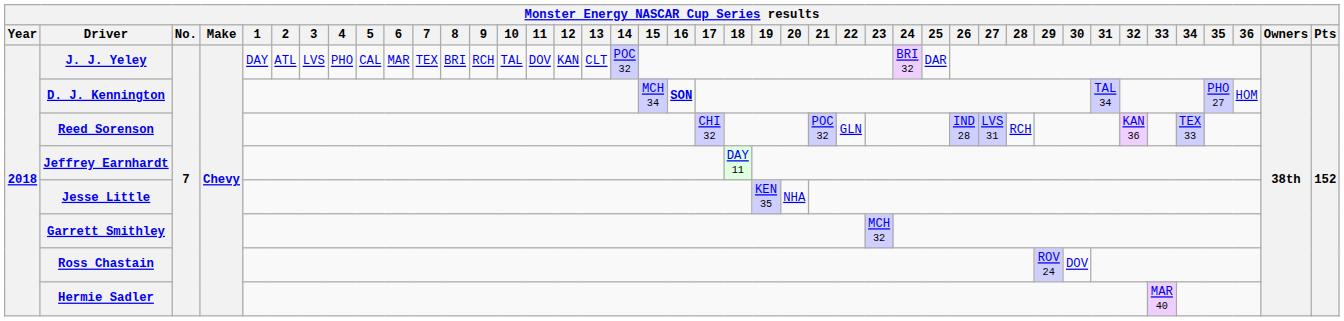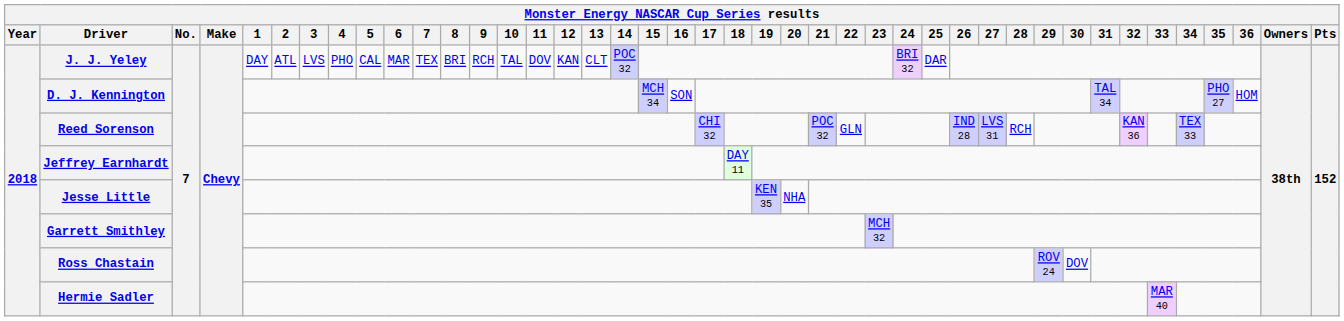(681, 95) bold -> (681, 95) normal
